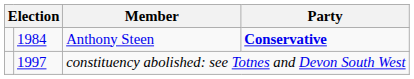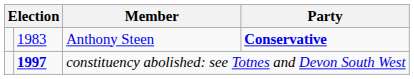(32, 39) 1984 -> (32, 39) 1983
(32, 62) normal -> (32, 62) bold
